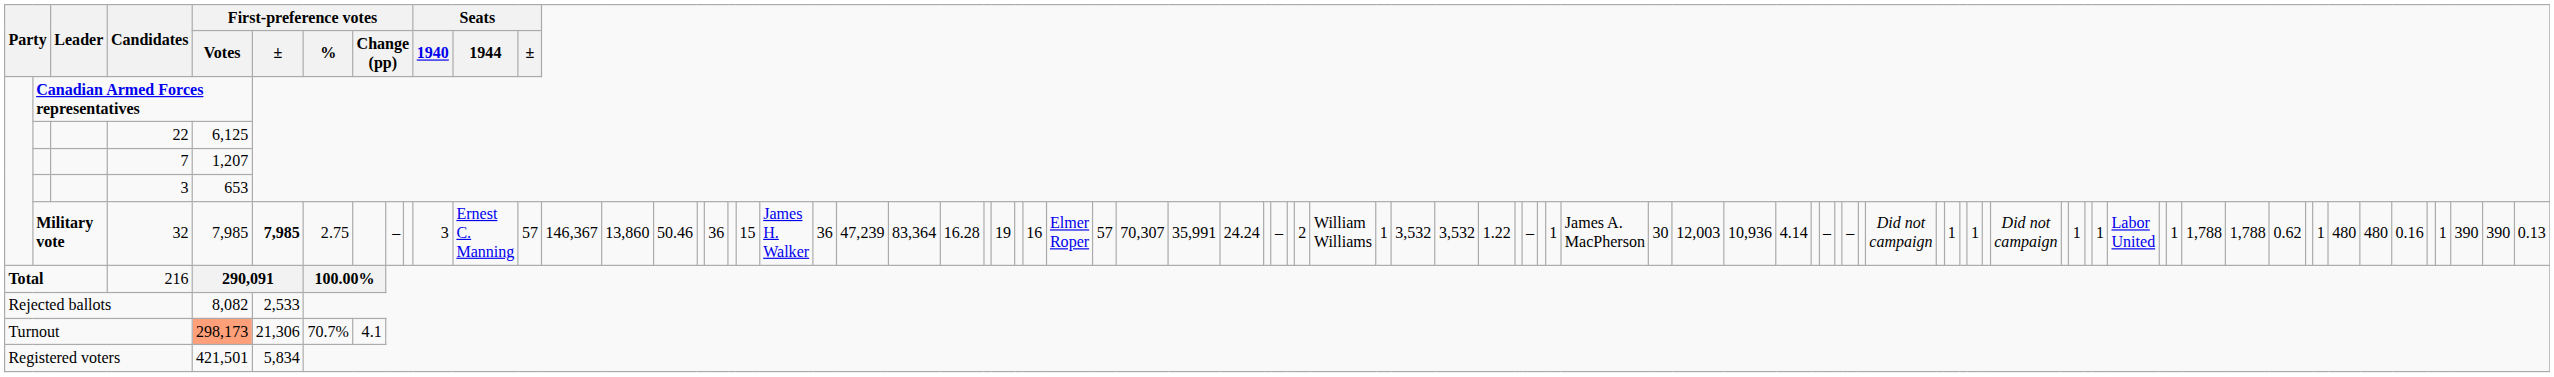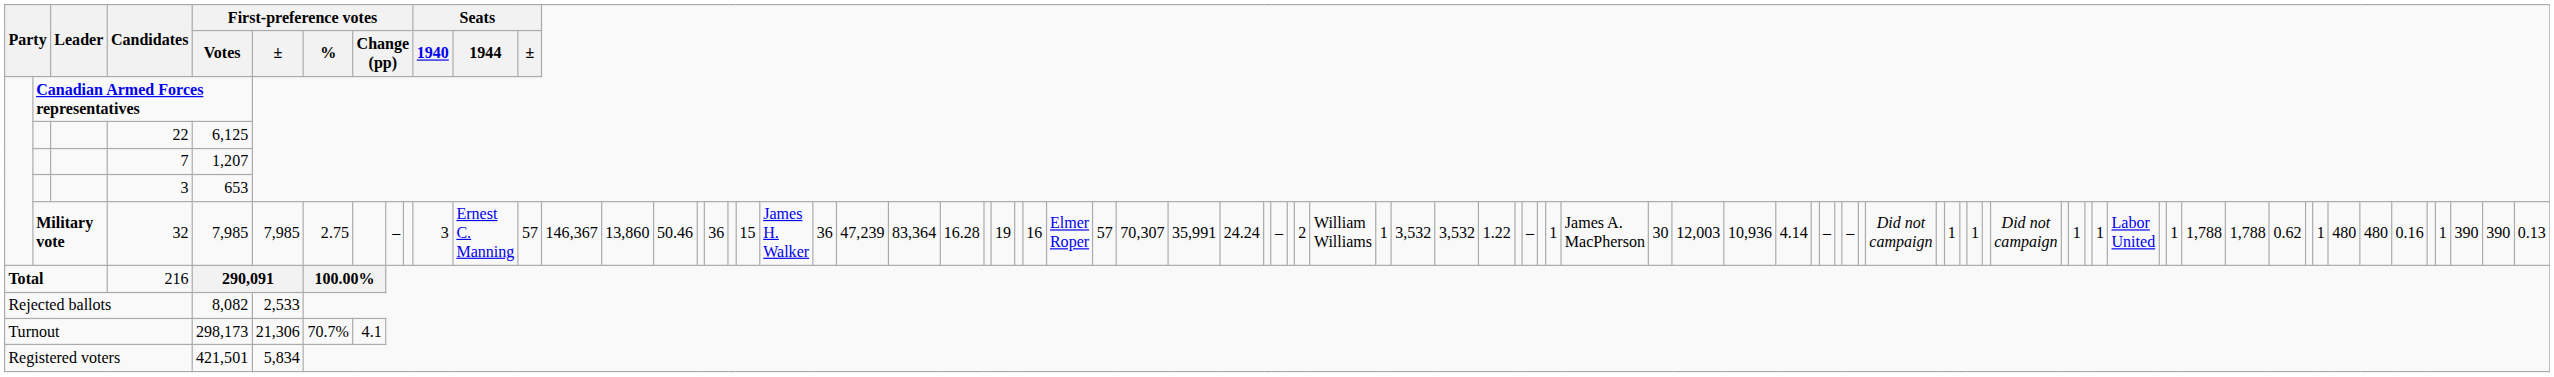(282, 232) bold -> (282, 232) normal
(222, 331) lightsalmon background -> (222, 331) no background
